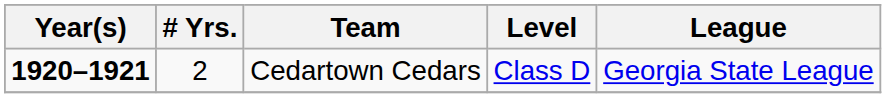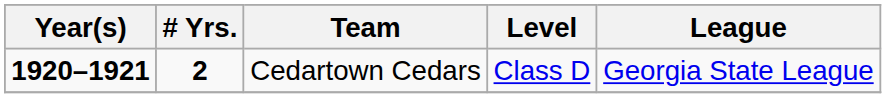(200, 71) normal -> (200, 71) bold
